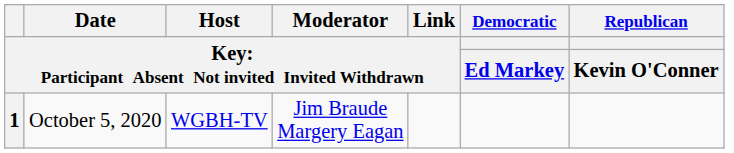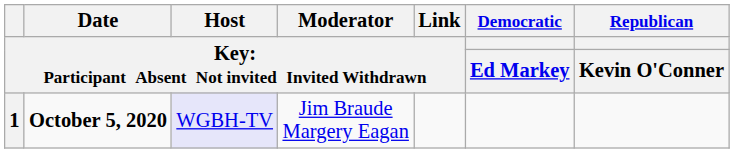(95, 120) normal -> (98, 120) bold
(219, 120) no background -> (225, 120) lavender background
